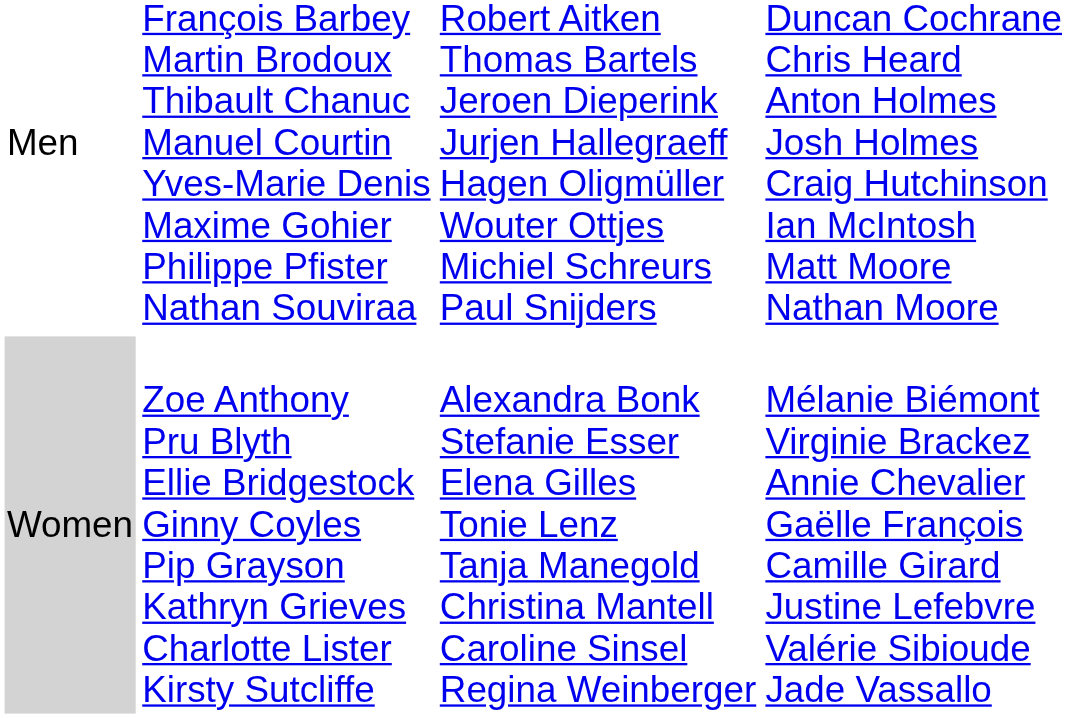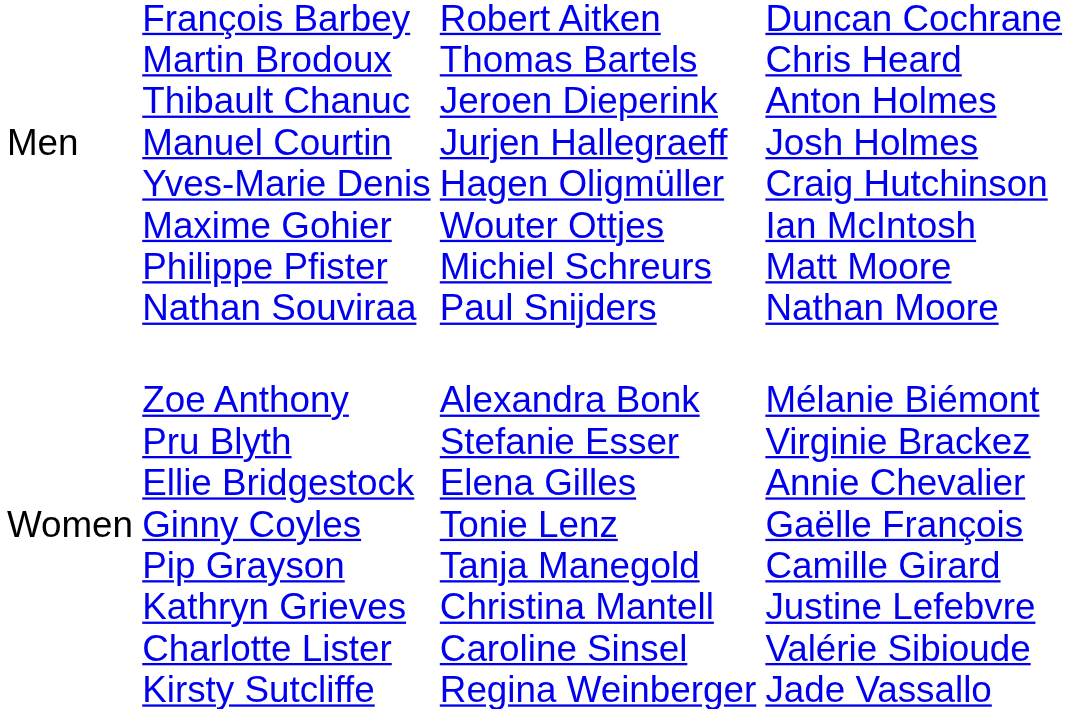(70, 524) lightgrey background -> (70, 524) no background
